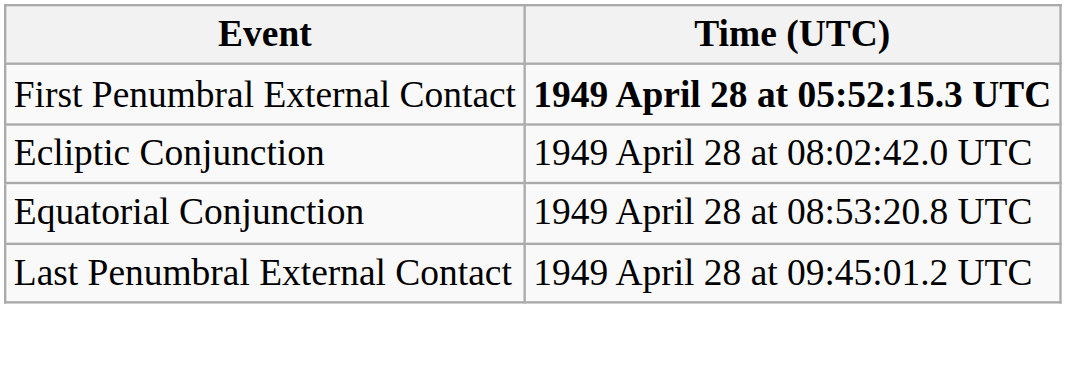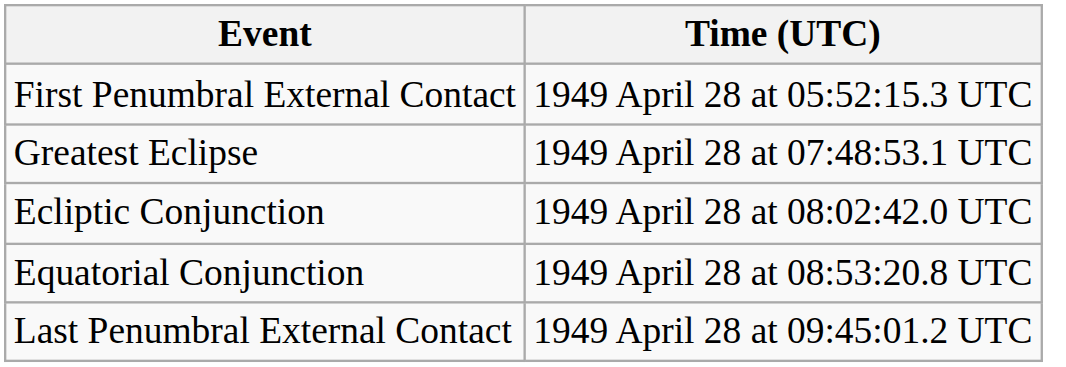(792, 93) bold -> (783, 93) normal
+ row: (136, 152)
